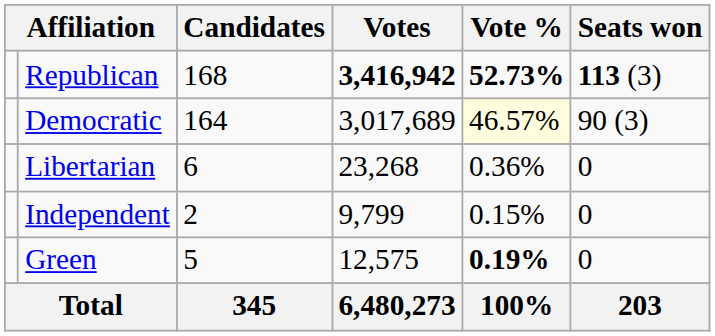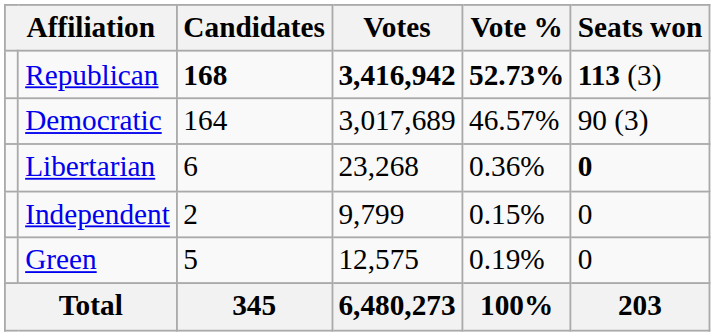(205, 74) normal -> (205, 74) bold
(514, 120) lightyellow background -> (514, 120) no background
(585, 167) normal -> (585, 167) bold
(509, 259) bold -> (507, 259) normal
